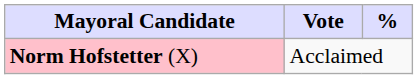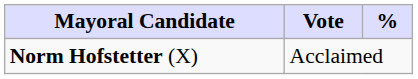(104, 55) pink background -> (104, 55) no background
